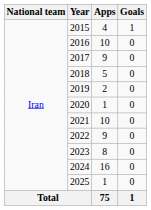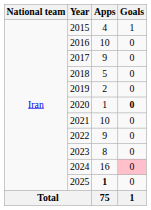(132, 105) normal -> (132, 105) bold
(132, 167) no background -> (132, 167) pink background
(105, 182) normal -> (105, 182) bold
